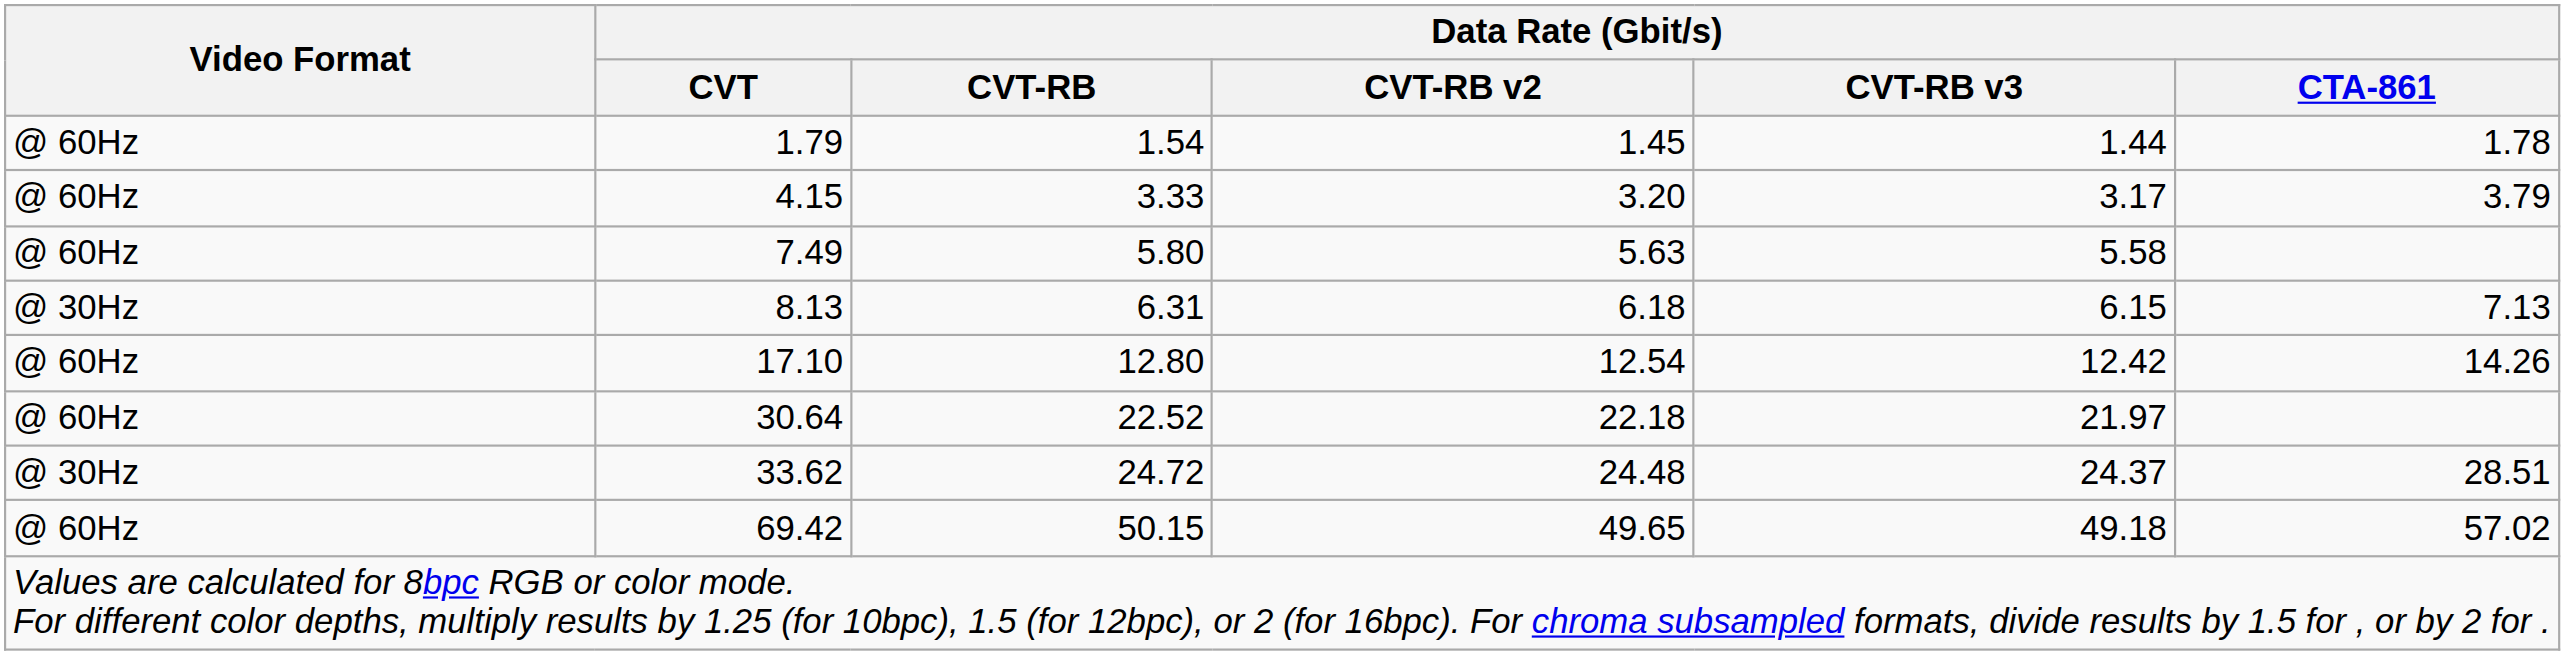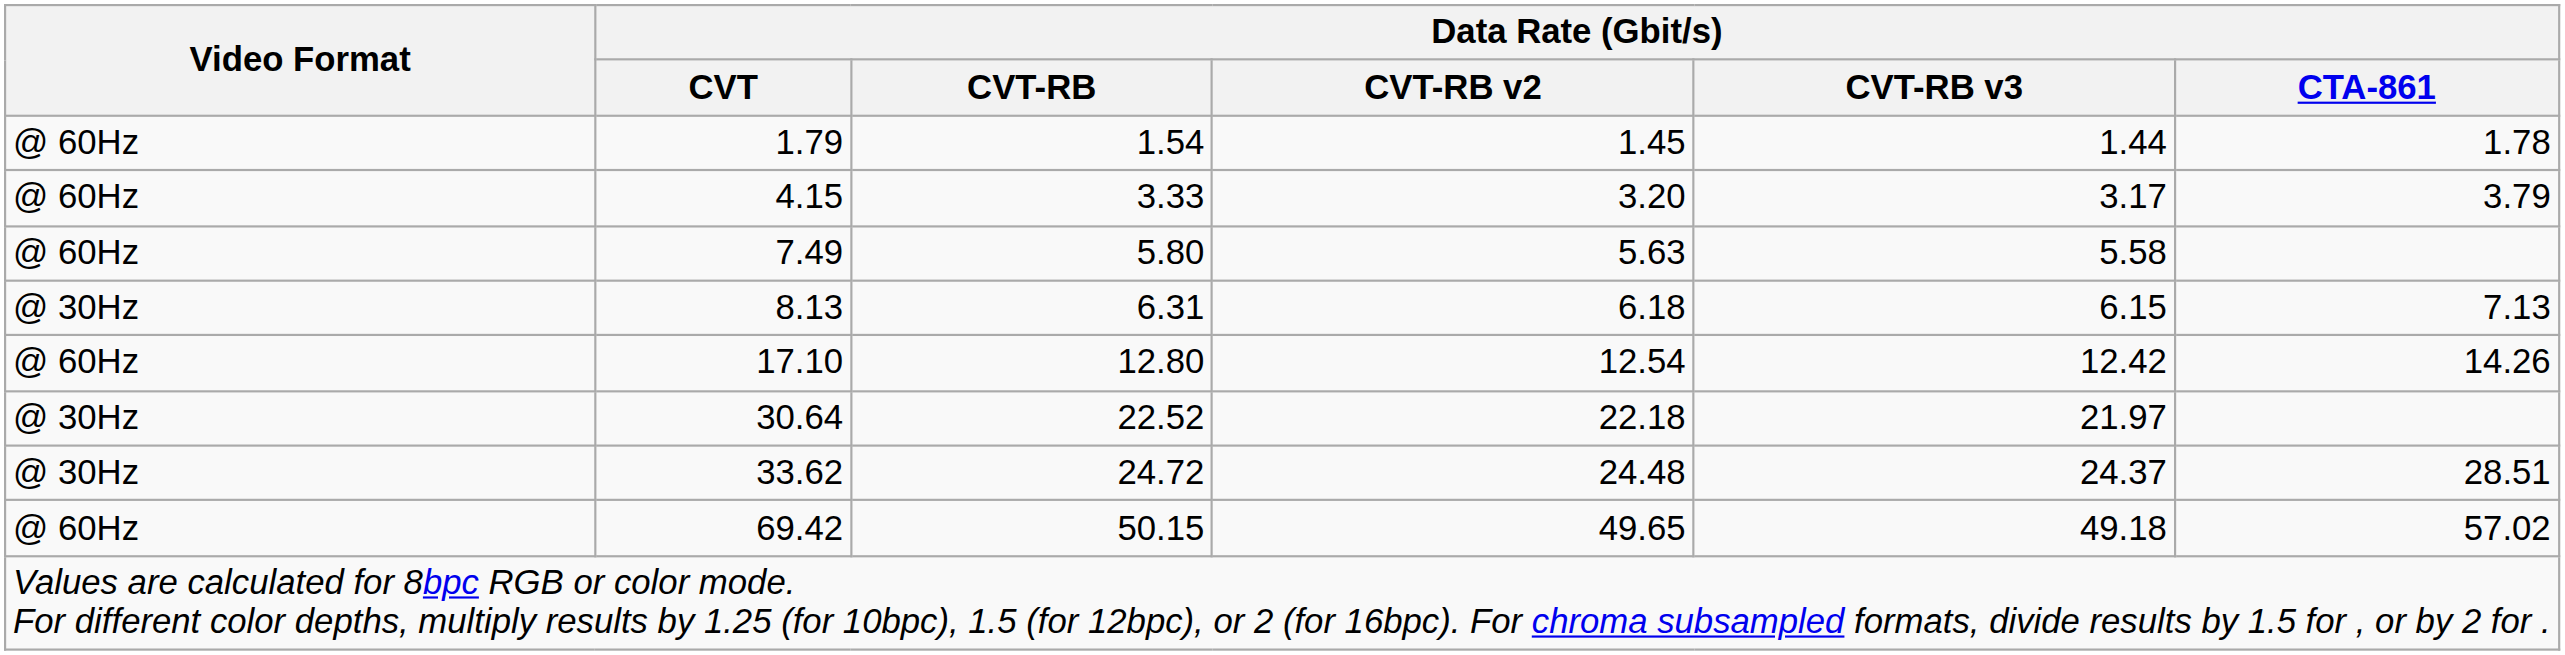(76, 417) @ 60Hz -> (76, 417) @ 30Hz
